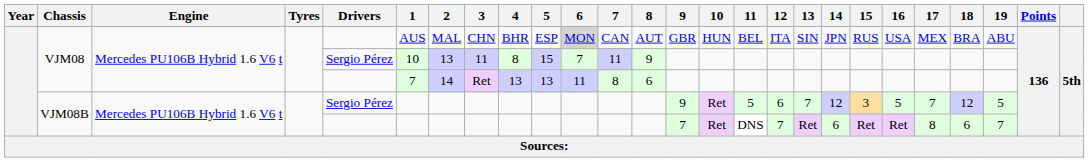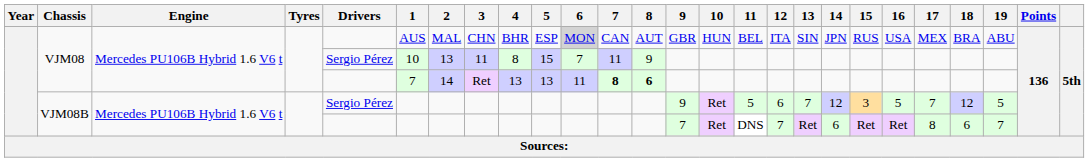(615, 81) normal -> (615, 81) bold
(649, 81) normal -> (649, 81) bold
